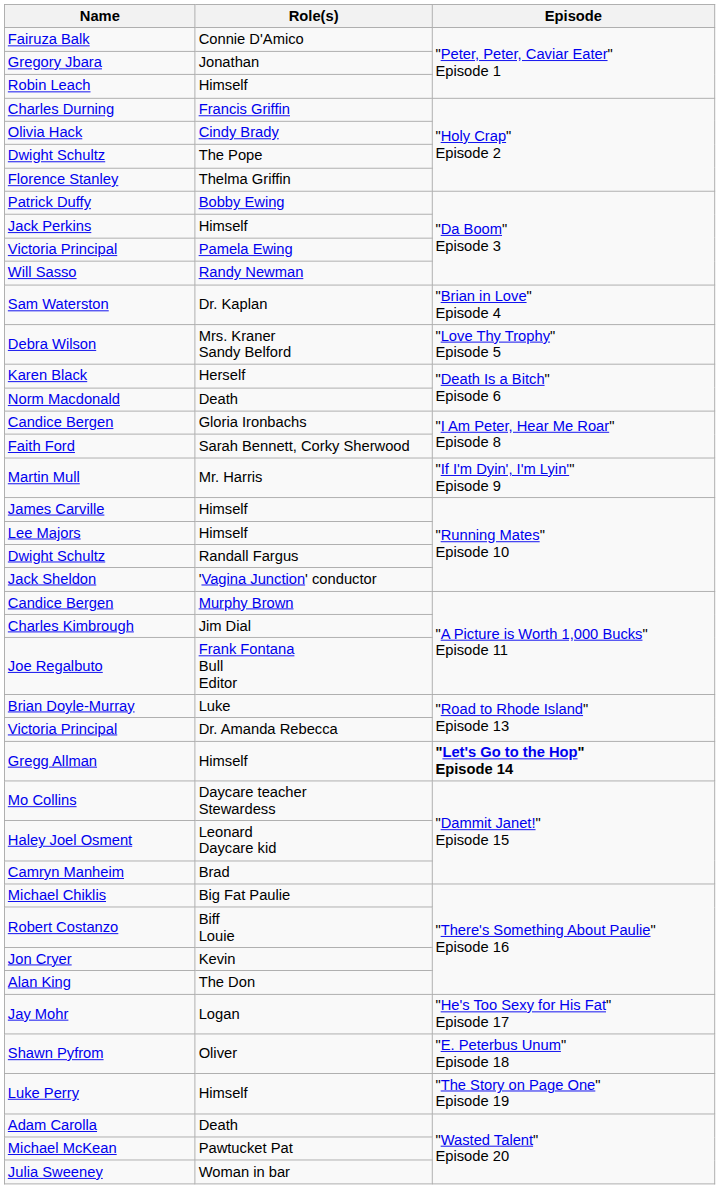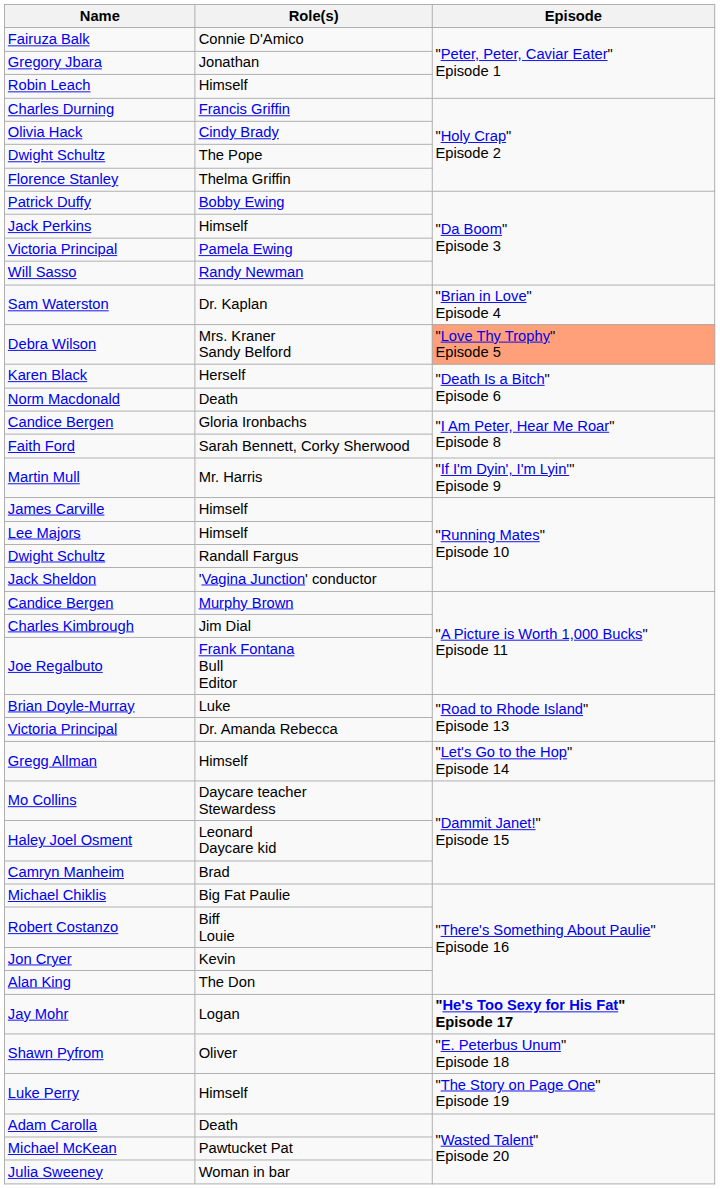(495, 344) no background -> (495, 344) lightsalmon background
(510, 760) bold -> (504, 760) normal
(523, 1013) normal -> (530, 1013) bold
